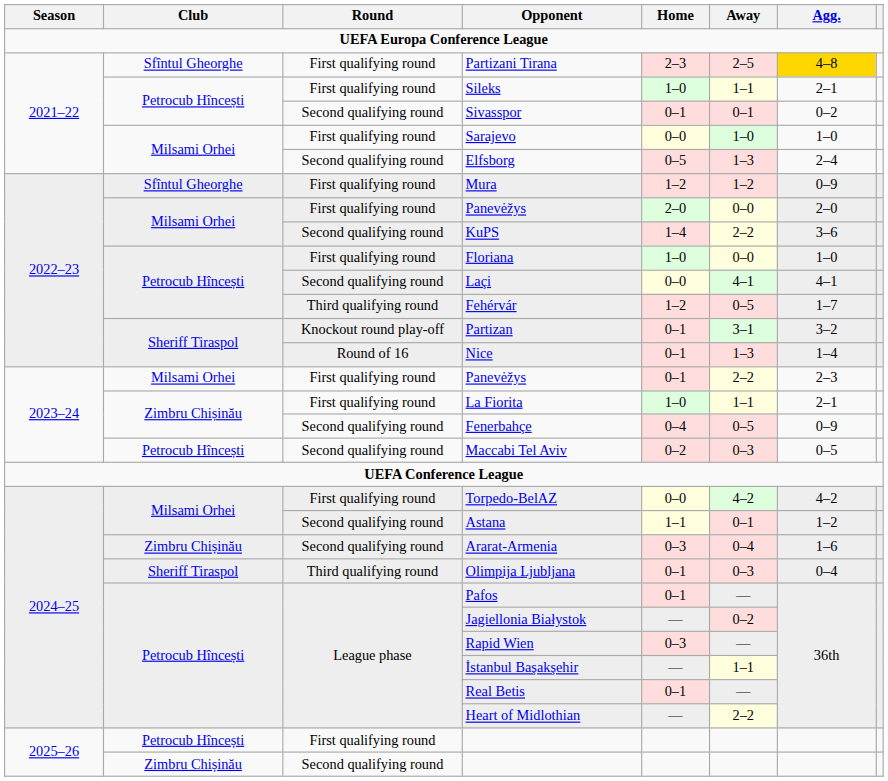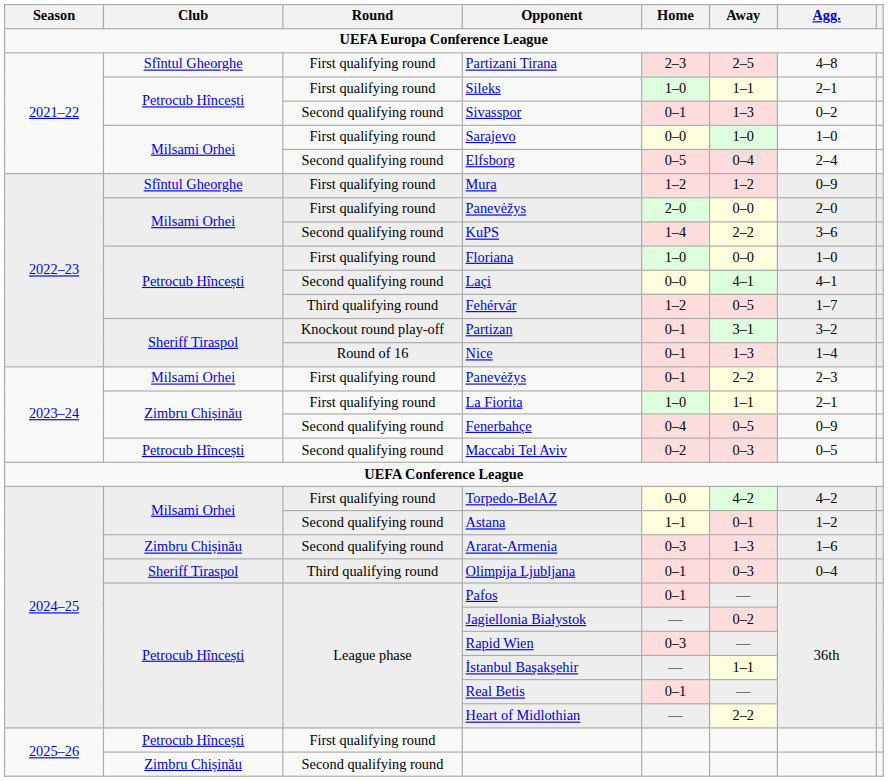(827, 65) gold background -> (827, 65) no background
(743, 113) 0–1 -> (743, 113) 1–3
(743, 161) 1–3 -> (743, 161) 0–4
(743, 547) 0–4 -> (743, 547) 1–3
